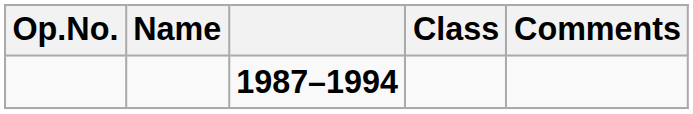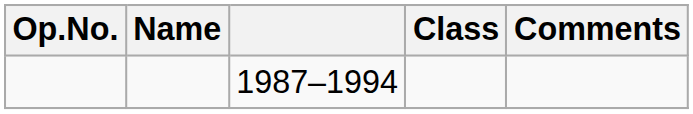(317, 81) bold -> (317, 81) normal
